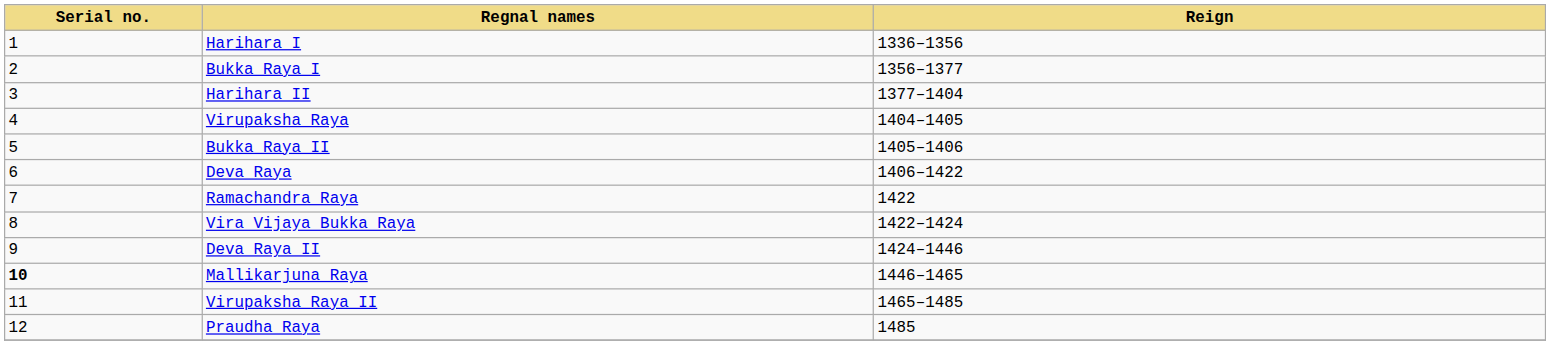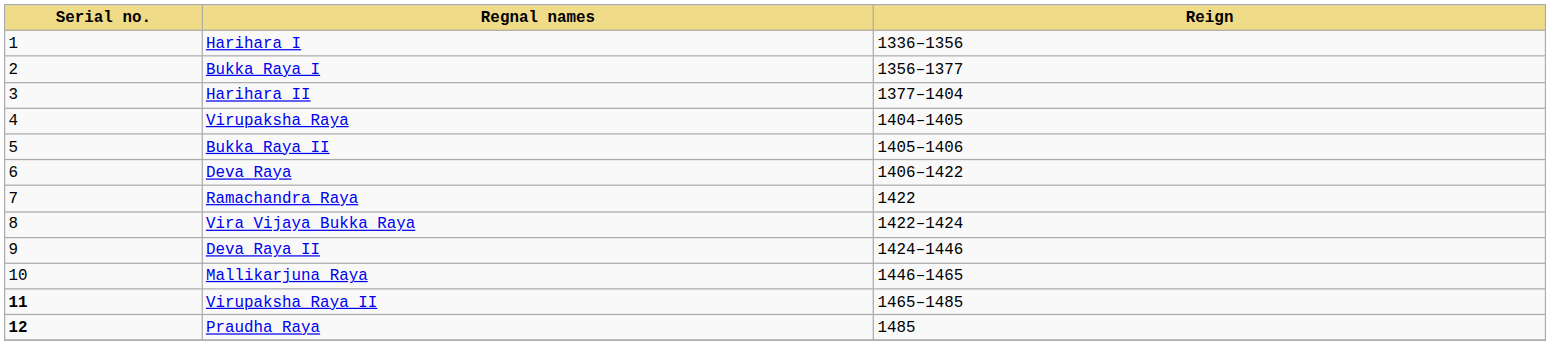(18, 276) bold -> (18, 276) normal
(18, 302) normal -> (18, 302) bold
(18, 328) normal -> (18, 328) bold
